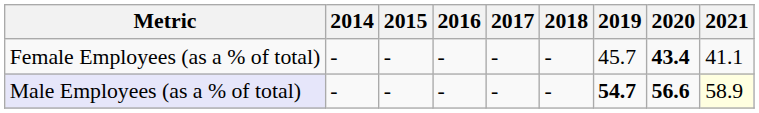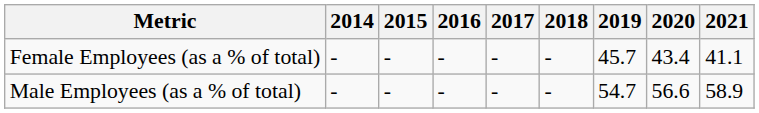(671, 56) bold -> (671, 56) normal
(155, 90) lavender background -> (155, 90) no background
(617, 90) bold -> (617, 90) normal
(671, 90) bold -> (671, 90) normal
(724, 90) lightyellow background -> (724, 90) no background
